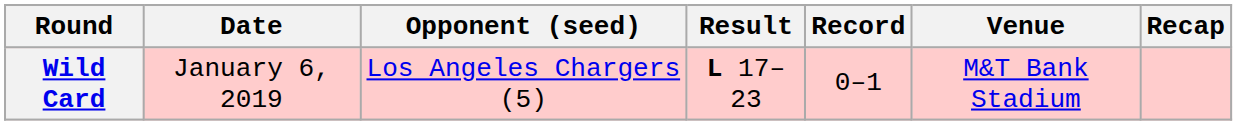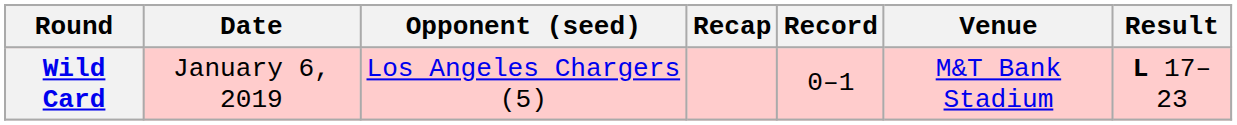columns swapped: (746, 26) <-> (1186, 26)
